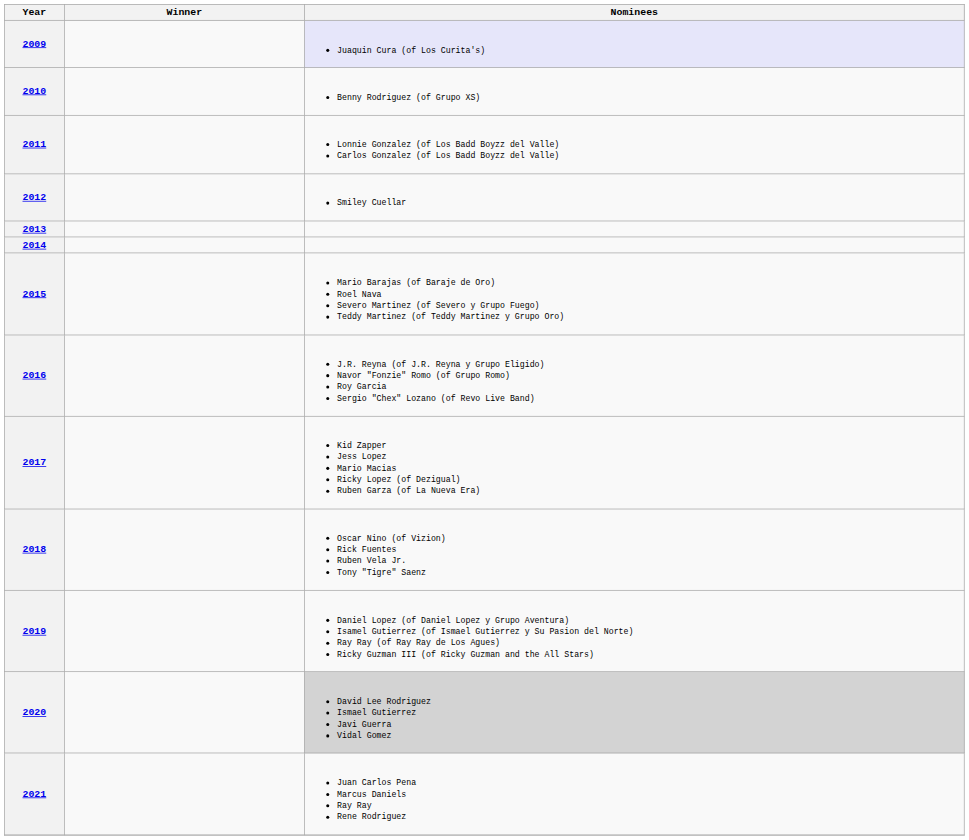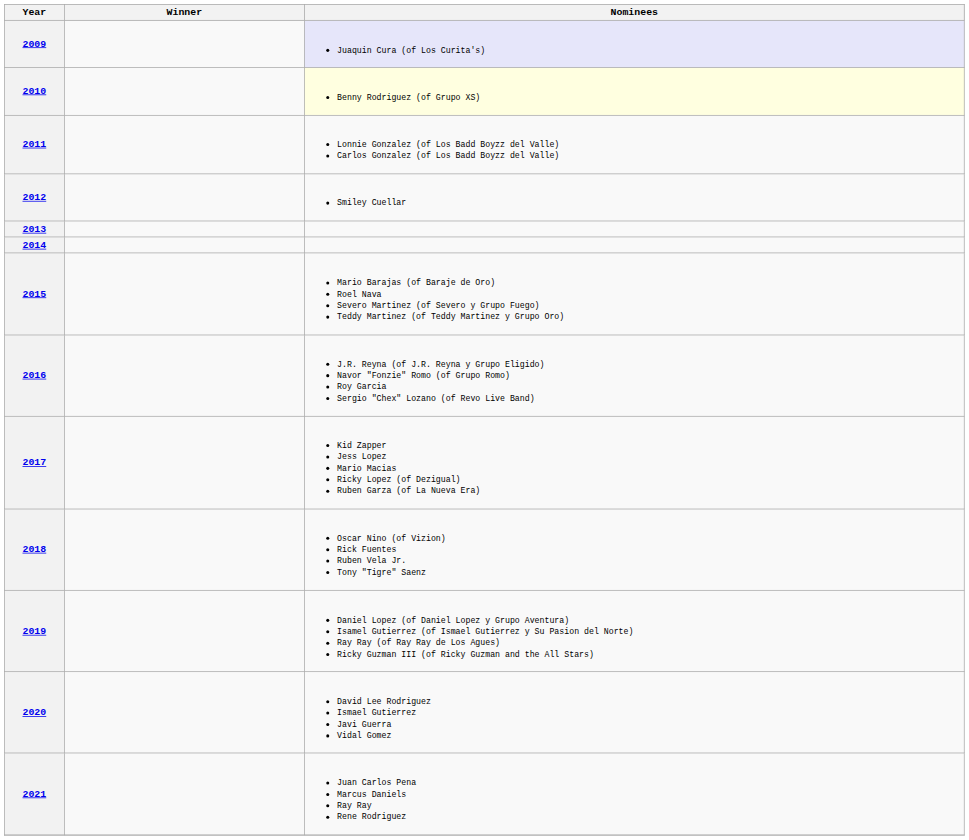(634, 97) no background -> (634, 97) lightyellow background
(634, 718) lightgrey background -> (634, 718) no background
